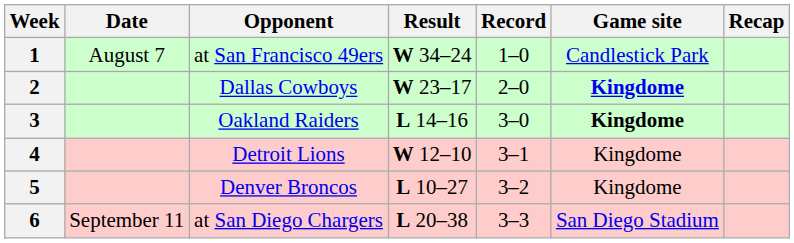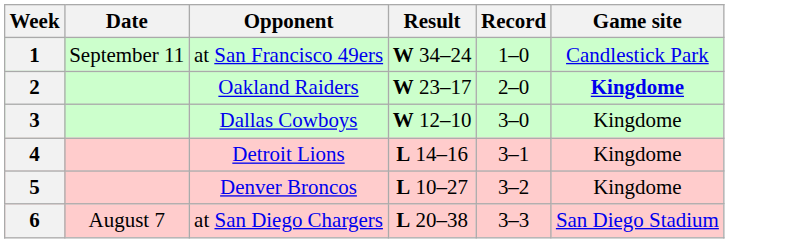- column: (756, 21)
(127, 54) August 7 -> (127, 54) September 11
(289, 87) Dallas Cowboys -> (289, 87) Oakland Raiders
(289, 120) Oakland Raiders -> (289, 120) Dallas Cowboys
(432, 120) L 14–16 -> (432, 120) W 12–10
(637, 120) bold -> (637, 120) normal
(432, 154) W 12–10 -> (432, 154) L 14–16
(127, 220) September 11 -> (127, 220) August 7
